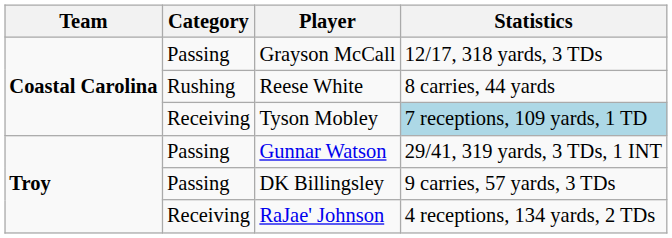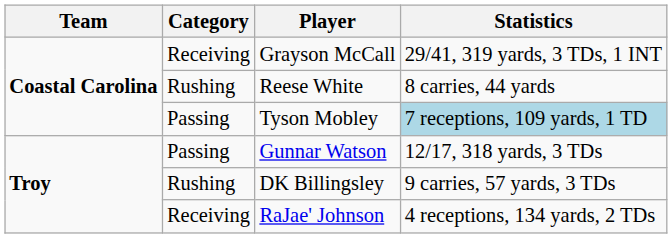(198, 53) Passing -> (208, 53) Receiving
(504, 53) 12/17, 318 yards, 3 TDs -> (533, 53) 29/41, 319 yards, 3 TDs, 1 INT
(208, 118) Receiving -> (198, 118) Passing
(533, 151) 29/41, 319 yards, 3 TDs, 1 INT -> (504, 151) 12/17, 318 yards, 3 TDs
(198, 183) Passing -> (201, 183) Rushing
